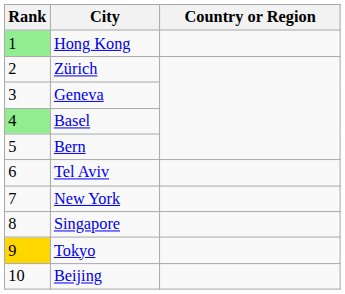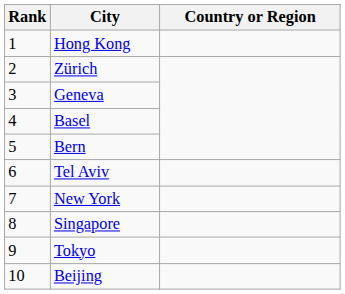(12, 43) lightgreen background -> (12, 43) no background
(12, 120) lightgreen background -> (12, 120) no background
(12, 250) gold background -> (12, 250) no background
